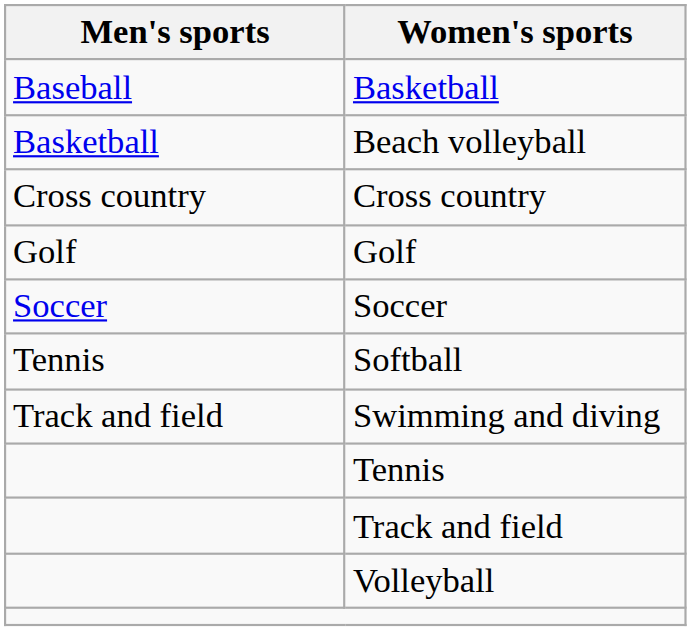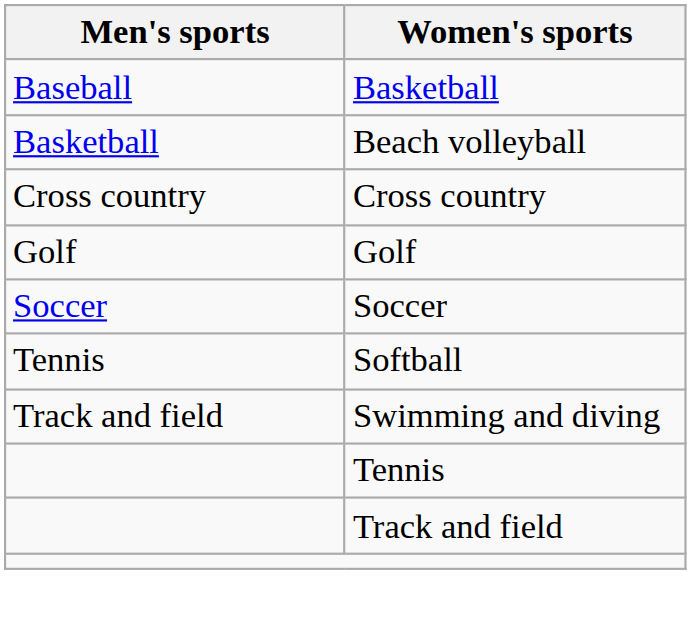- row: (424, 580)
